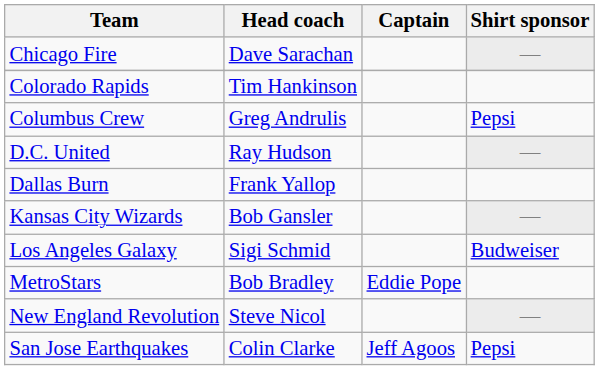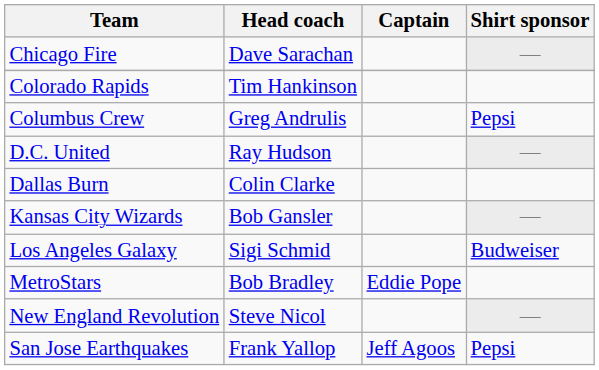(282, 184) Frank Yallop -> (282, 184) Colin Clarke
(282, 348) Colin Clarke -> (282, 348) Frank Yallop
